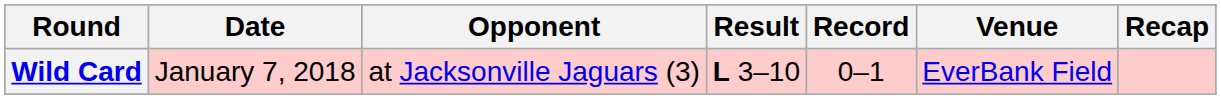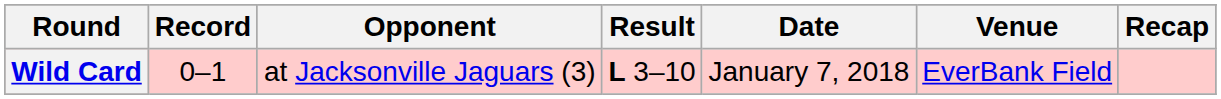columns swapped: (255, 26) <-> (861, 26)
